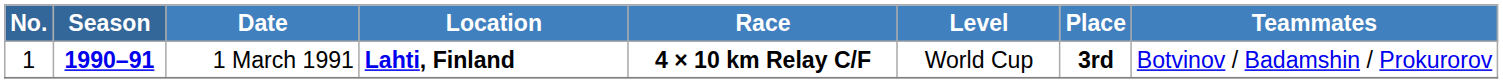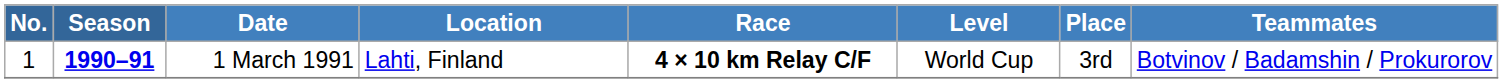(440, 60) bold -> (434, 60) normal
(1096, 60) bold -> (1096, 60) normal
